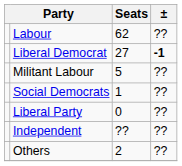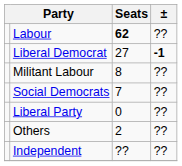(122, 33) normal -> (122, 33) bold
(119, 72) 5 -> (119, 72) 8
(119, 92) 1 -> (119, 92) 7
rows swapped: (47, 131) <-> (31, 151)
